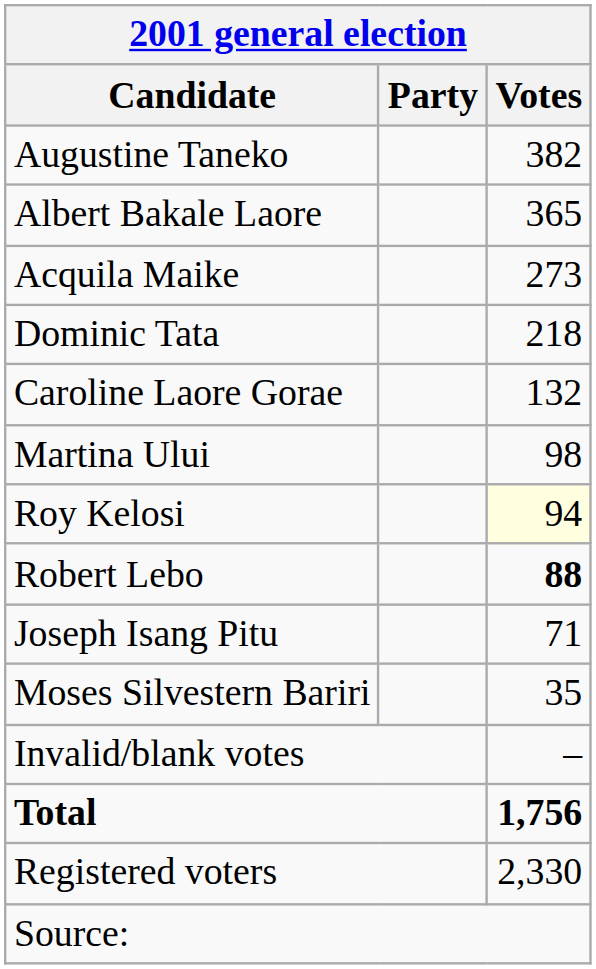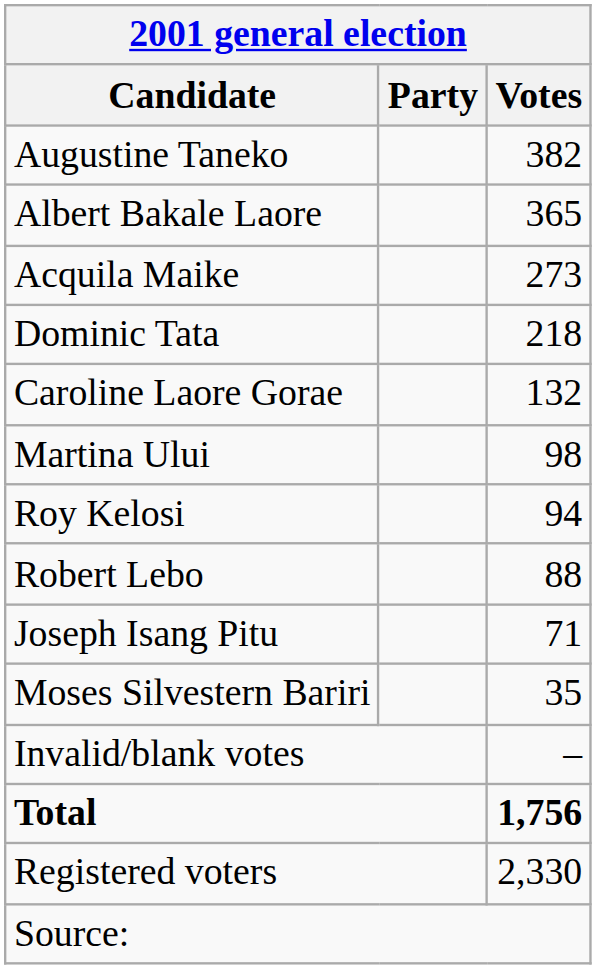(563, 513) lightyellow background -> (563, 513) no background
(563, 573) bold -> (563, 573) normal
